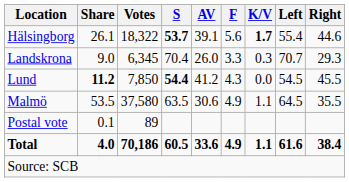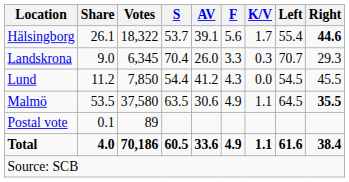(176, 36) bold -> (176, 36) normal
(264, 36) bold -> (264, 36) normal
(329, 36) normal -> (329, 36) bold
(103, 79) bold -> (103, 79) normal
(176, 79) bold -> (176, 79) normal
(329, 101) normal -> (329, 101) bold
